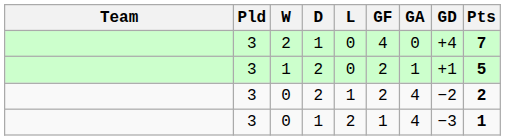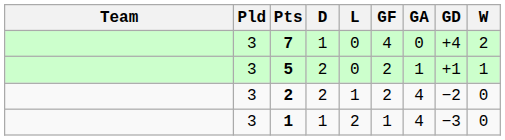columns swapped: (286, 18) <-> (481, 18)
